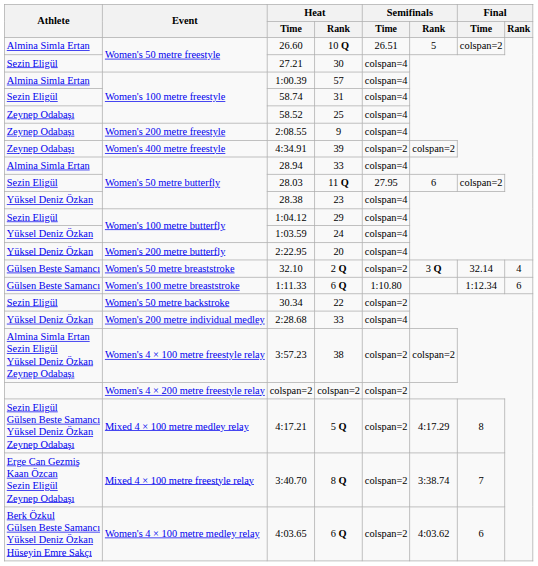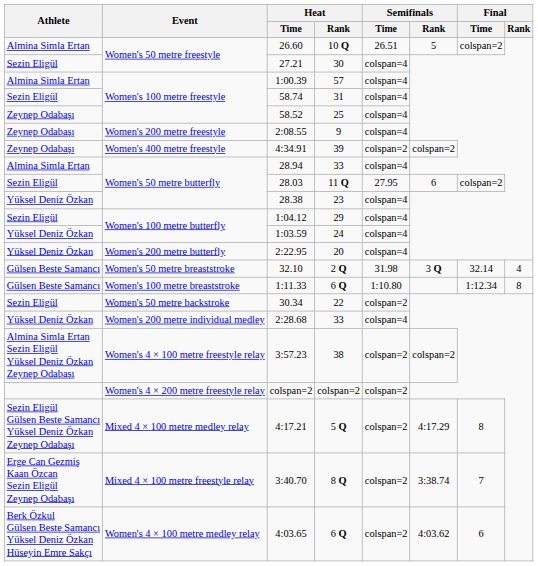(386, 269) colspan=2 -> (386, 269) 31.98
(519, 286) 6 -> (519, 286) 8
